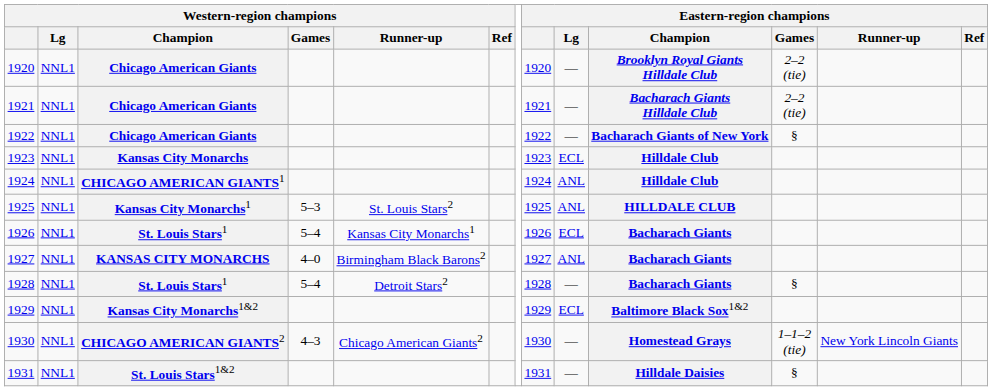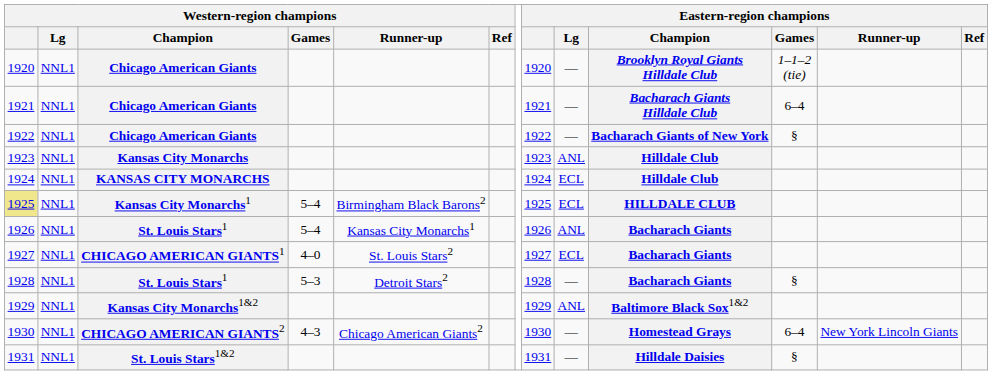(794, 68) 2–2 (tie) -> (794, 68) 1–1–2 (tie)
(794, 105) 2–2 (tie) -> (794, 105) 6–4
(571, 157) ECL -> (571, 157) ANL
(183, 181) CHICAGO AMERICAN GIANTS1 -> (183, 180) KANSAS CITY MONARCHS
(571, 181) ANL -> (571, 180) ECL
(21, 207) no background -> (21, 203) khaki background
(310, 207) 5–3 -> (310, 203) 5–4
(411, 207) St. Louis Stars2 -> (411, 203) Birmingham Black Barons2
(571, 207) ANL -> (571, 203) ECL
(571, 233) ECL -> (571, 229) ANL
(183, 258) KANSAS CITY MONARCHS -> (183, 255) CHICAGO AMERICAN GIANTS1
(411, 258) Birmingham Black Barons2 -> (411, 255) St. Louis Stars2
(571, 258) ANL -> (571, 255) ECL
(310, 284) 5–4 -> (310, 280) 5–3
(571, 309) ECL -> (571, 306) ANL
(794, 341) 1–1–2 (tie) -> (794, 332) 6–4
